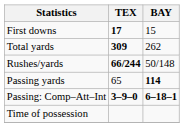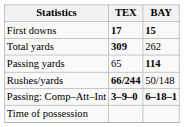(151, 30) normal -> (151, 30) bold
rows swapped: (35, 63) <-> (36, 80)
